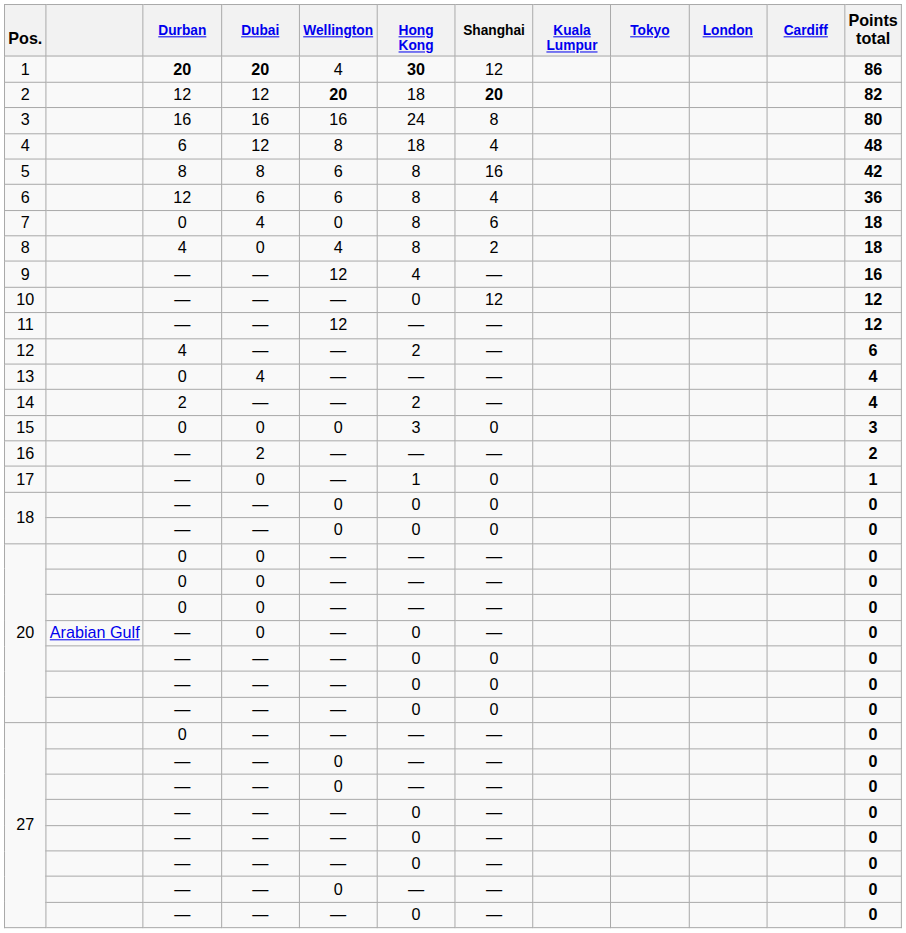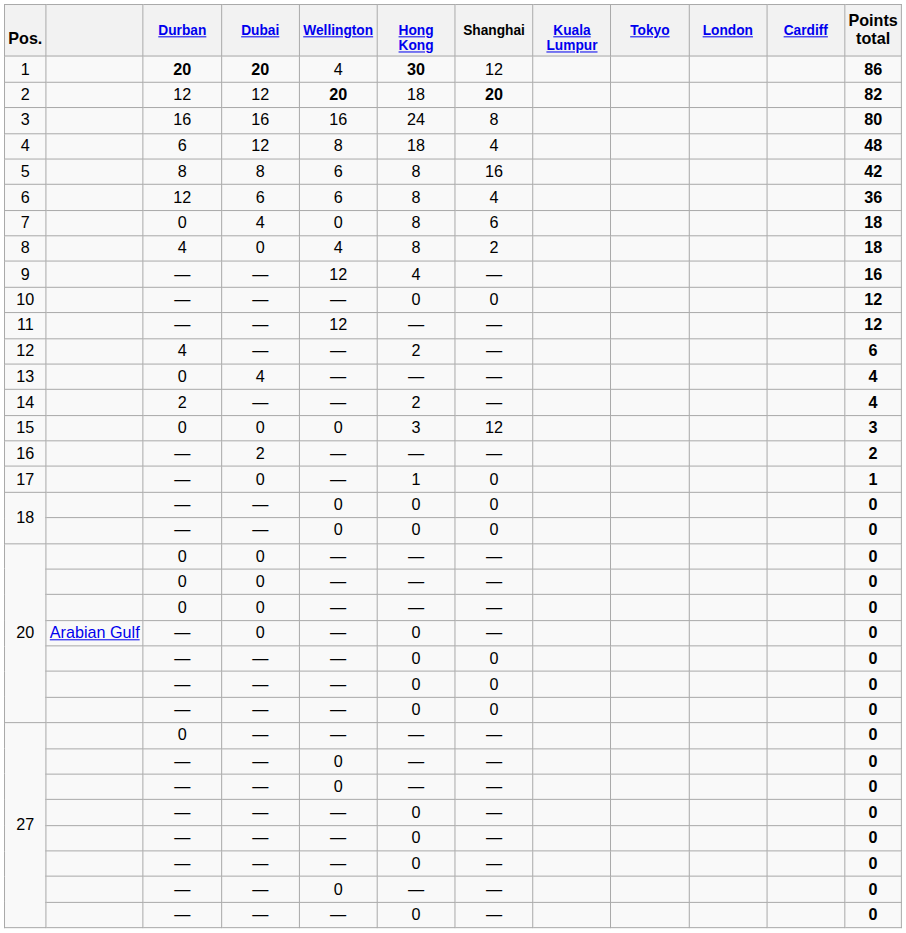(494, 299) 12 -> (494, 299) 0
(494, 428) 0 -> (494, 428) 12
